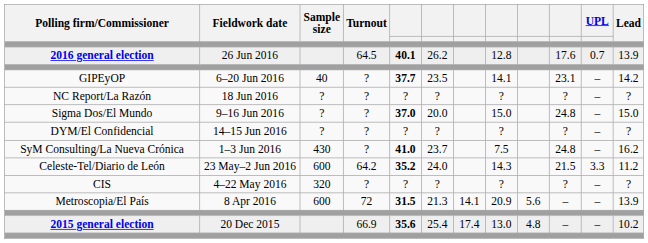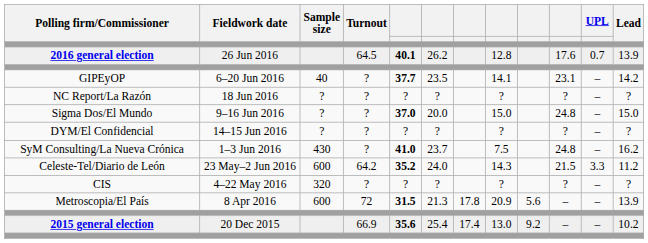(469, 201) 14.1 -> (469, 201) 17.8
(533, 224) 4.8 -> (533, 224) 9.2
